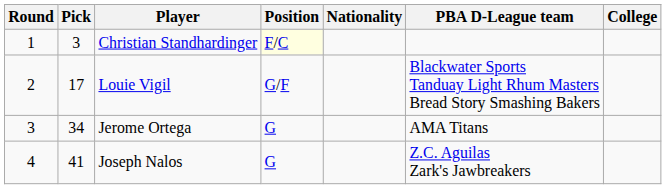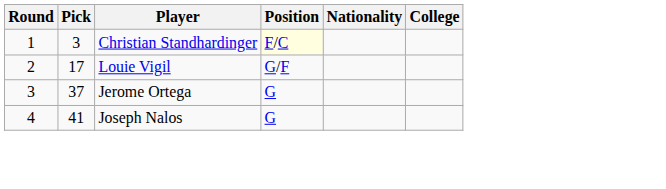- column: (505, 17)
(76, 128) 34 -> (76, 92) 37
